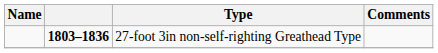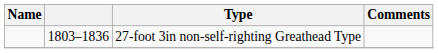(78, 36) bold -> (78, 36) normal
